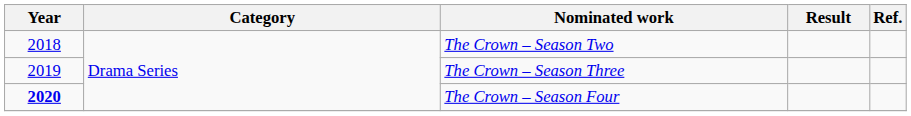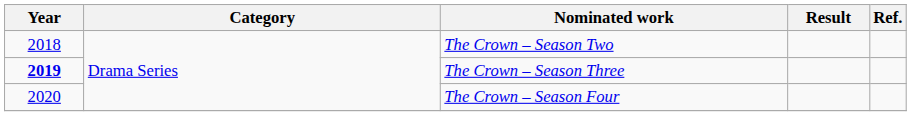(44, 70) normal -> (44, 70) bold
(44, 96) bold -> (44, 96) normal
